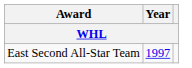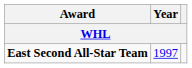(74, 53) normal -> (77, 53) bold
